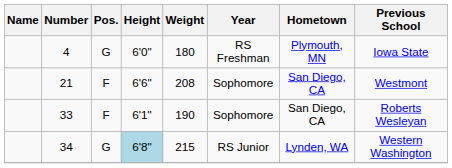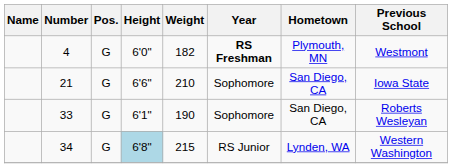(185, 51) 180 -> (185, 51) 182
(243, 51) normal -> (244, 51) bold
(401, 51) Iowa State -> (401, 51) Westmont
(106, 83) F -> (106, 83) G
(185, 83) 208 -> (185, 83) 210
(401, 83) Westmont -> (401, 83) Iowa State
(106, 115) F -> (106, 115) G
